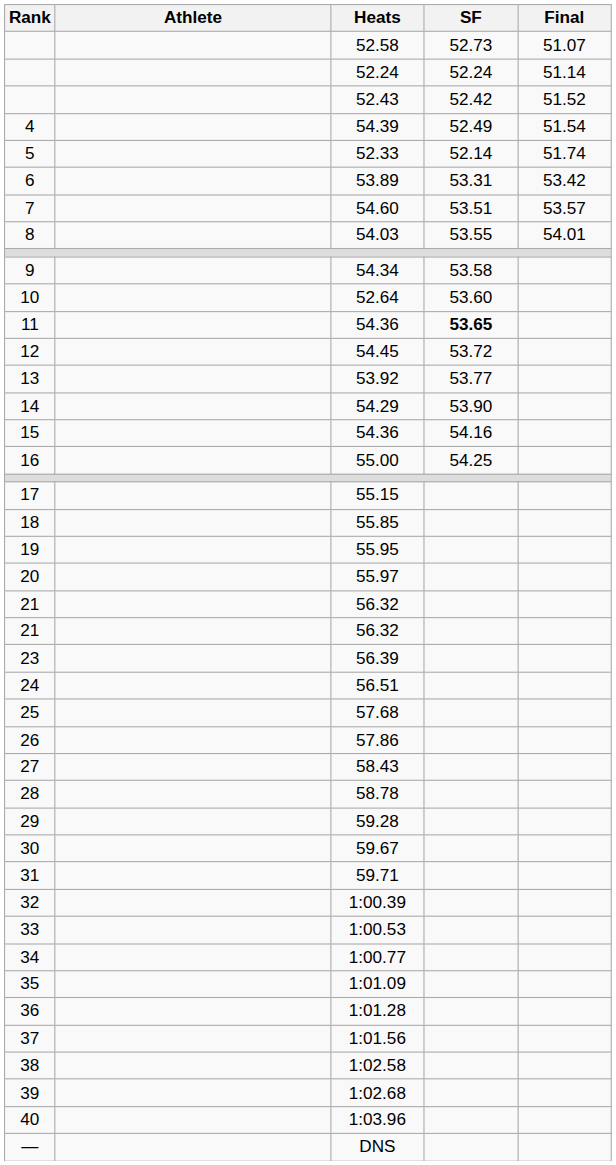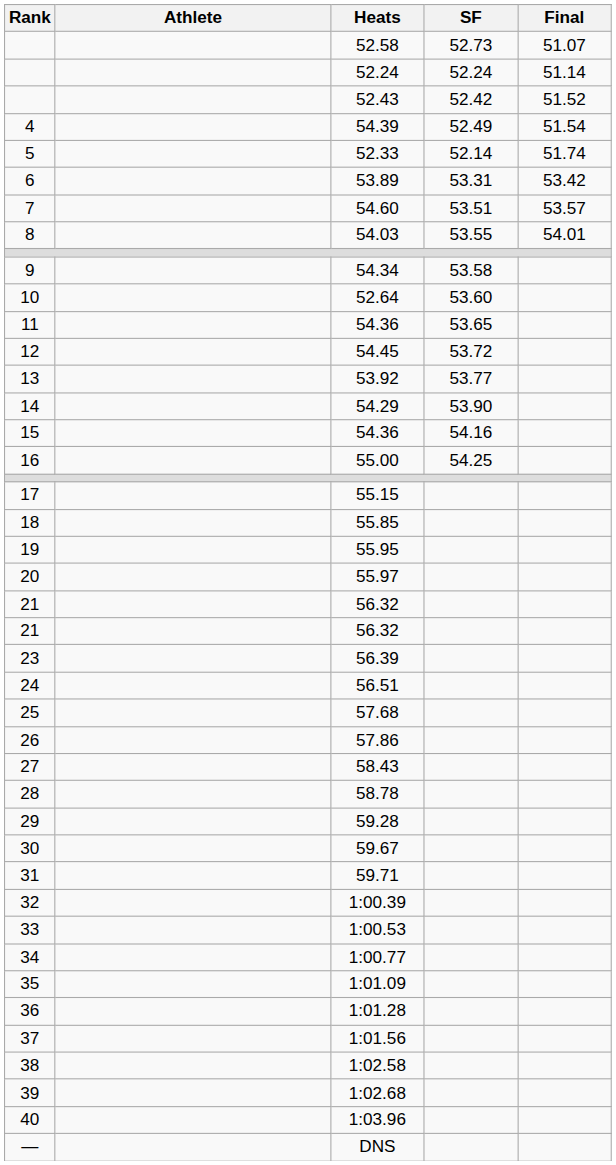(471, 324) bold -> (471, 324) normal
